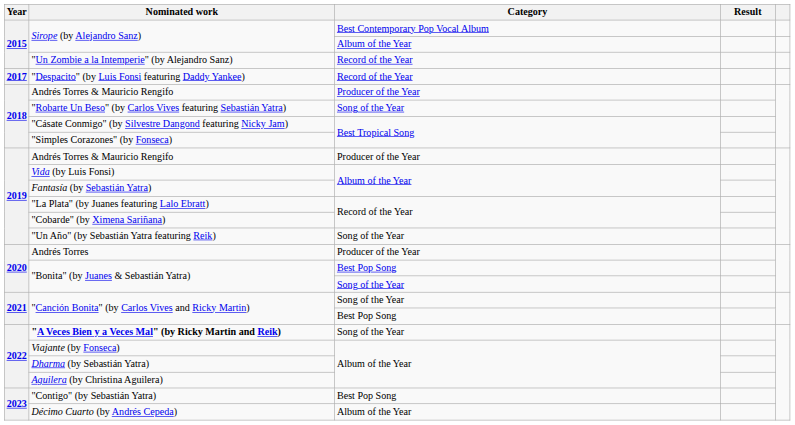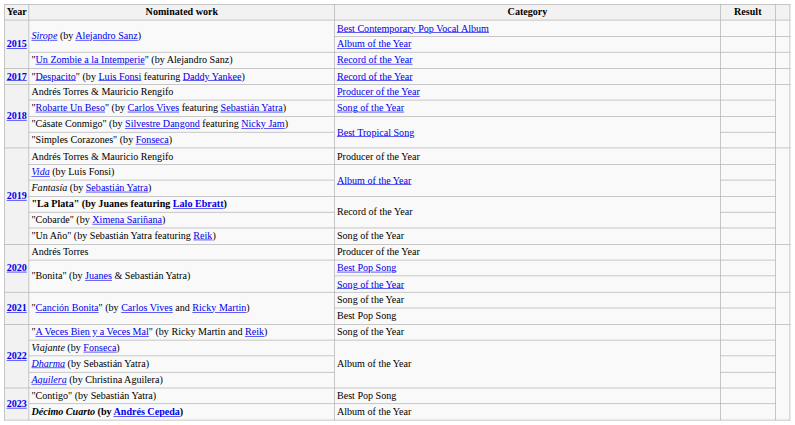(120, 204) normal -> (129, 204) bold
(156, 332) bold -> (149, 332) normal
(104, 412) normal -> (107, 412) bold
